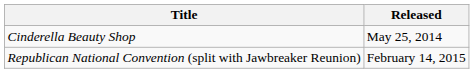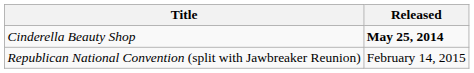(404, 36) normal -> (405, 36) bold
